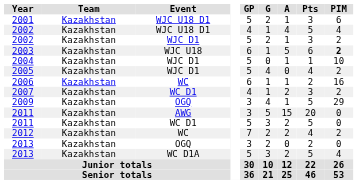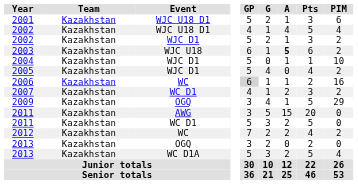(287, 51) normal -> (287, 51) bold
(339, 51) bold -> (339, 51) normal
(249, 82) no background -> (249, 82) lightgrey background
